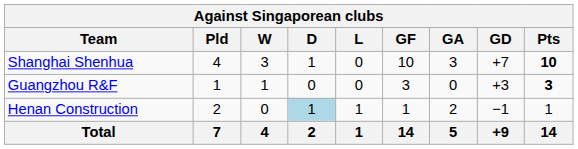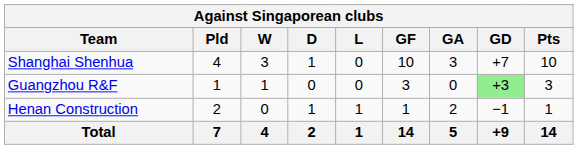(549, 62) bold -> (549, 62) normal
(501, 86) no background -> (501, 86) lightgreen background
(549, 86) bold -> (549, 86) normal
(312, 109) lightblue background -> (312, 109) no background
